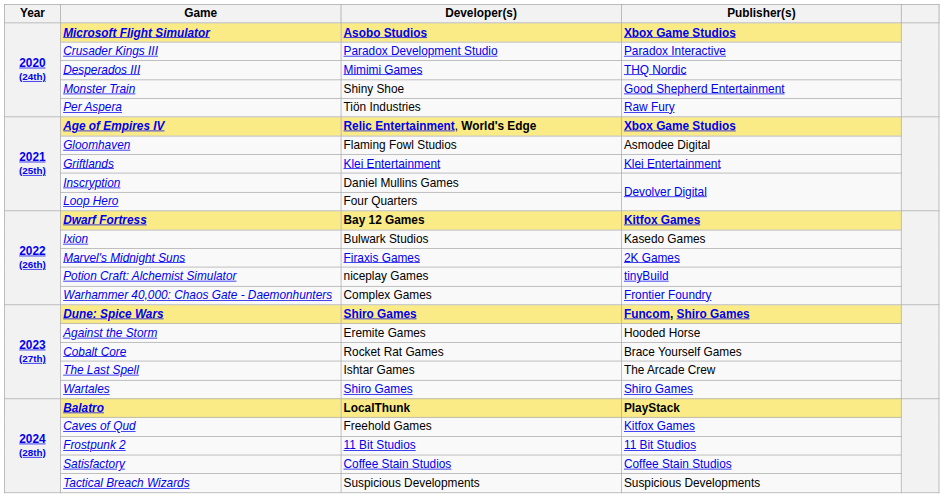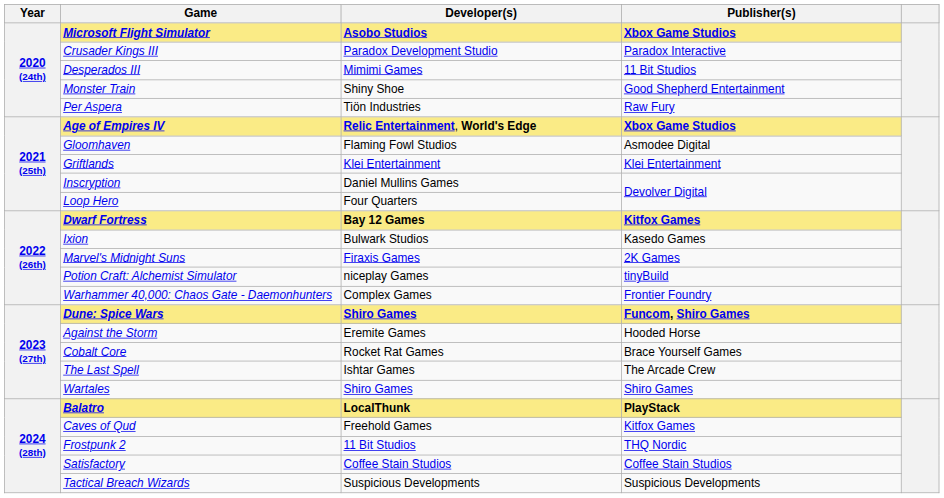(655, 70) THQ Nordic -> (660, 70) 11 Bit Studios
(660, 445) 11 Bit Studios -> (655, 445) THQ Nordic
